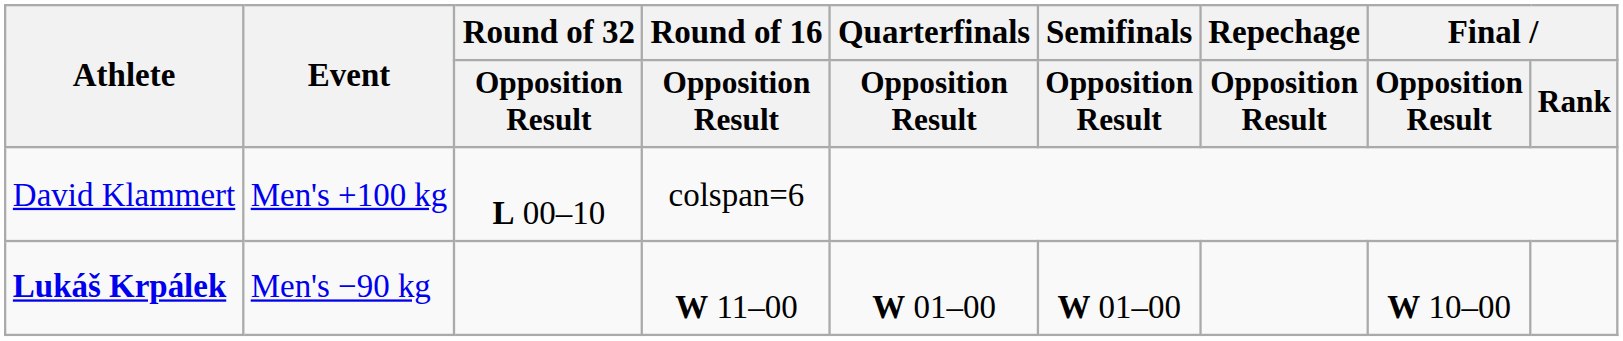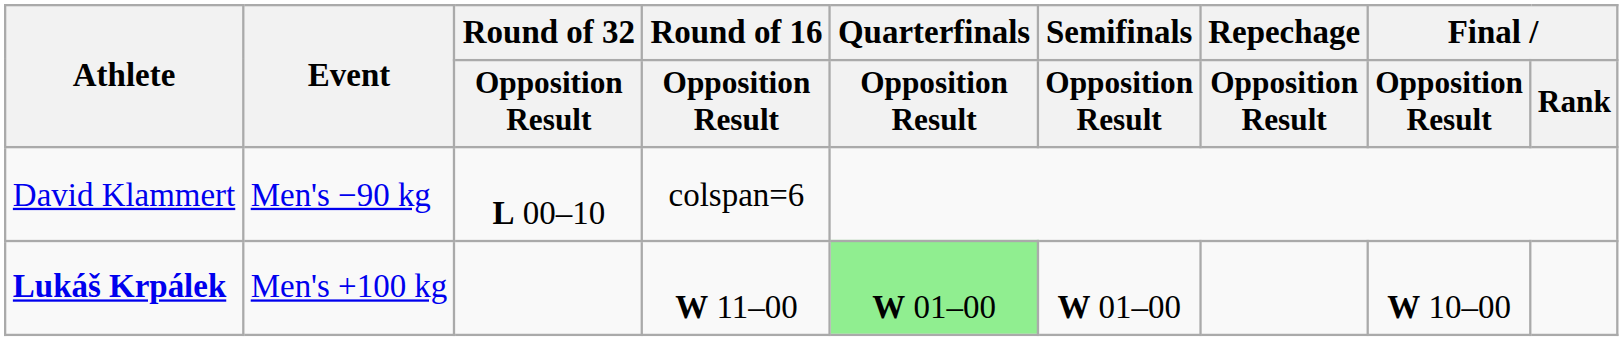(349, 194) Men's +100 kg -> (341, 194) Men's −90 kg
(341, 287) Men's −90 kg -> (349, 287) Men's +100 kg
(934, 306) no background -> (934, 306) lightgreen background
